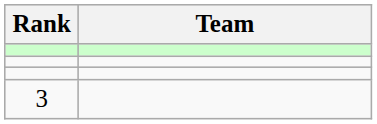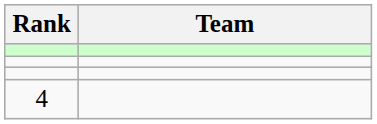(42, 98) 3 -> (42, 98) 4
